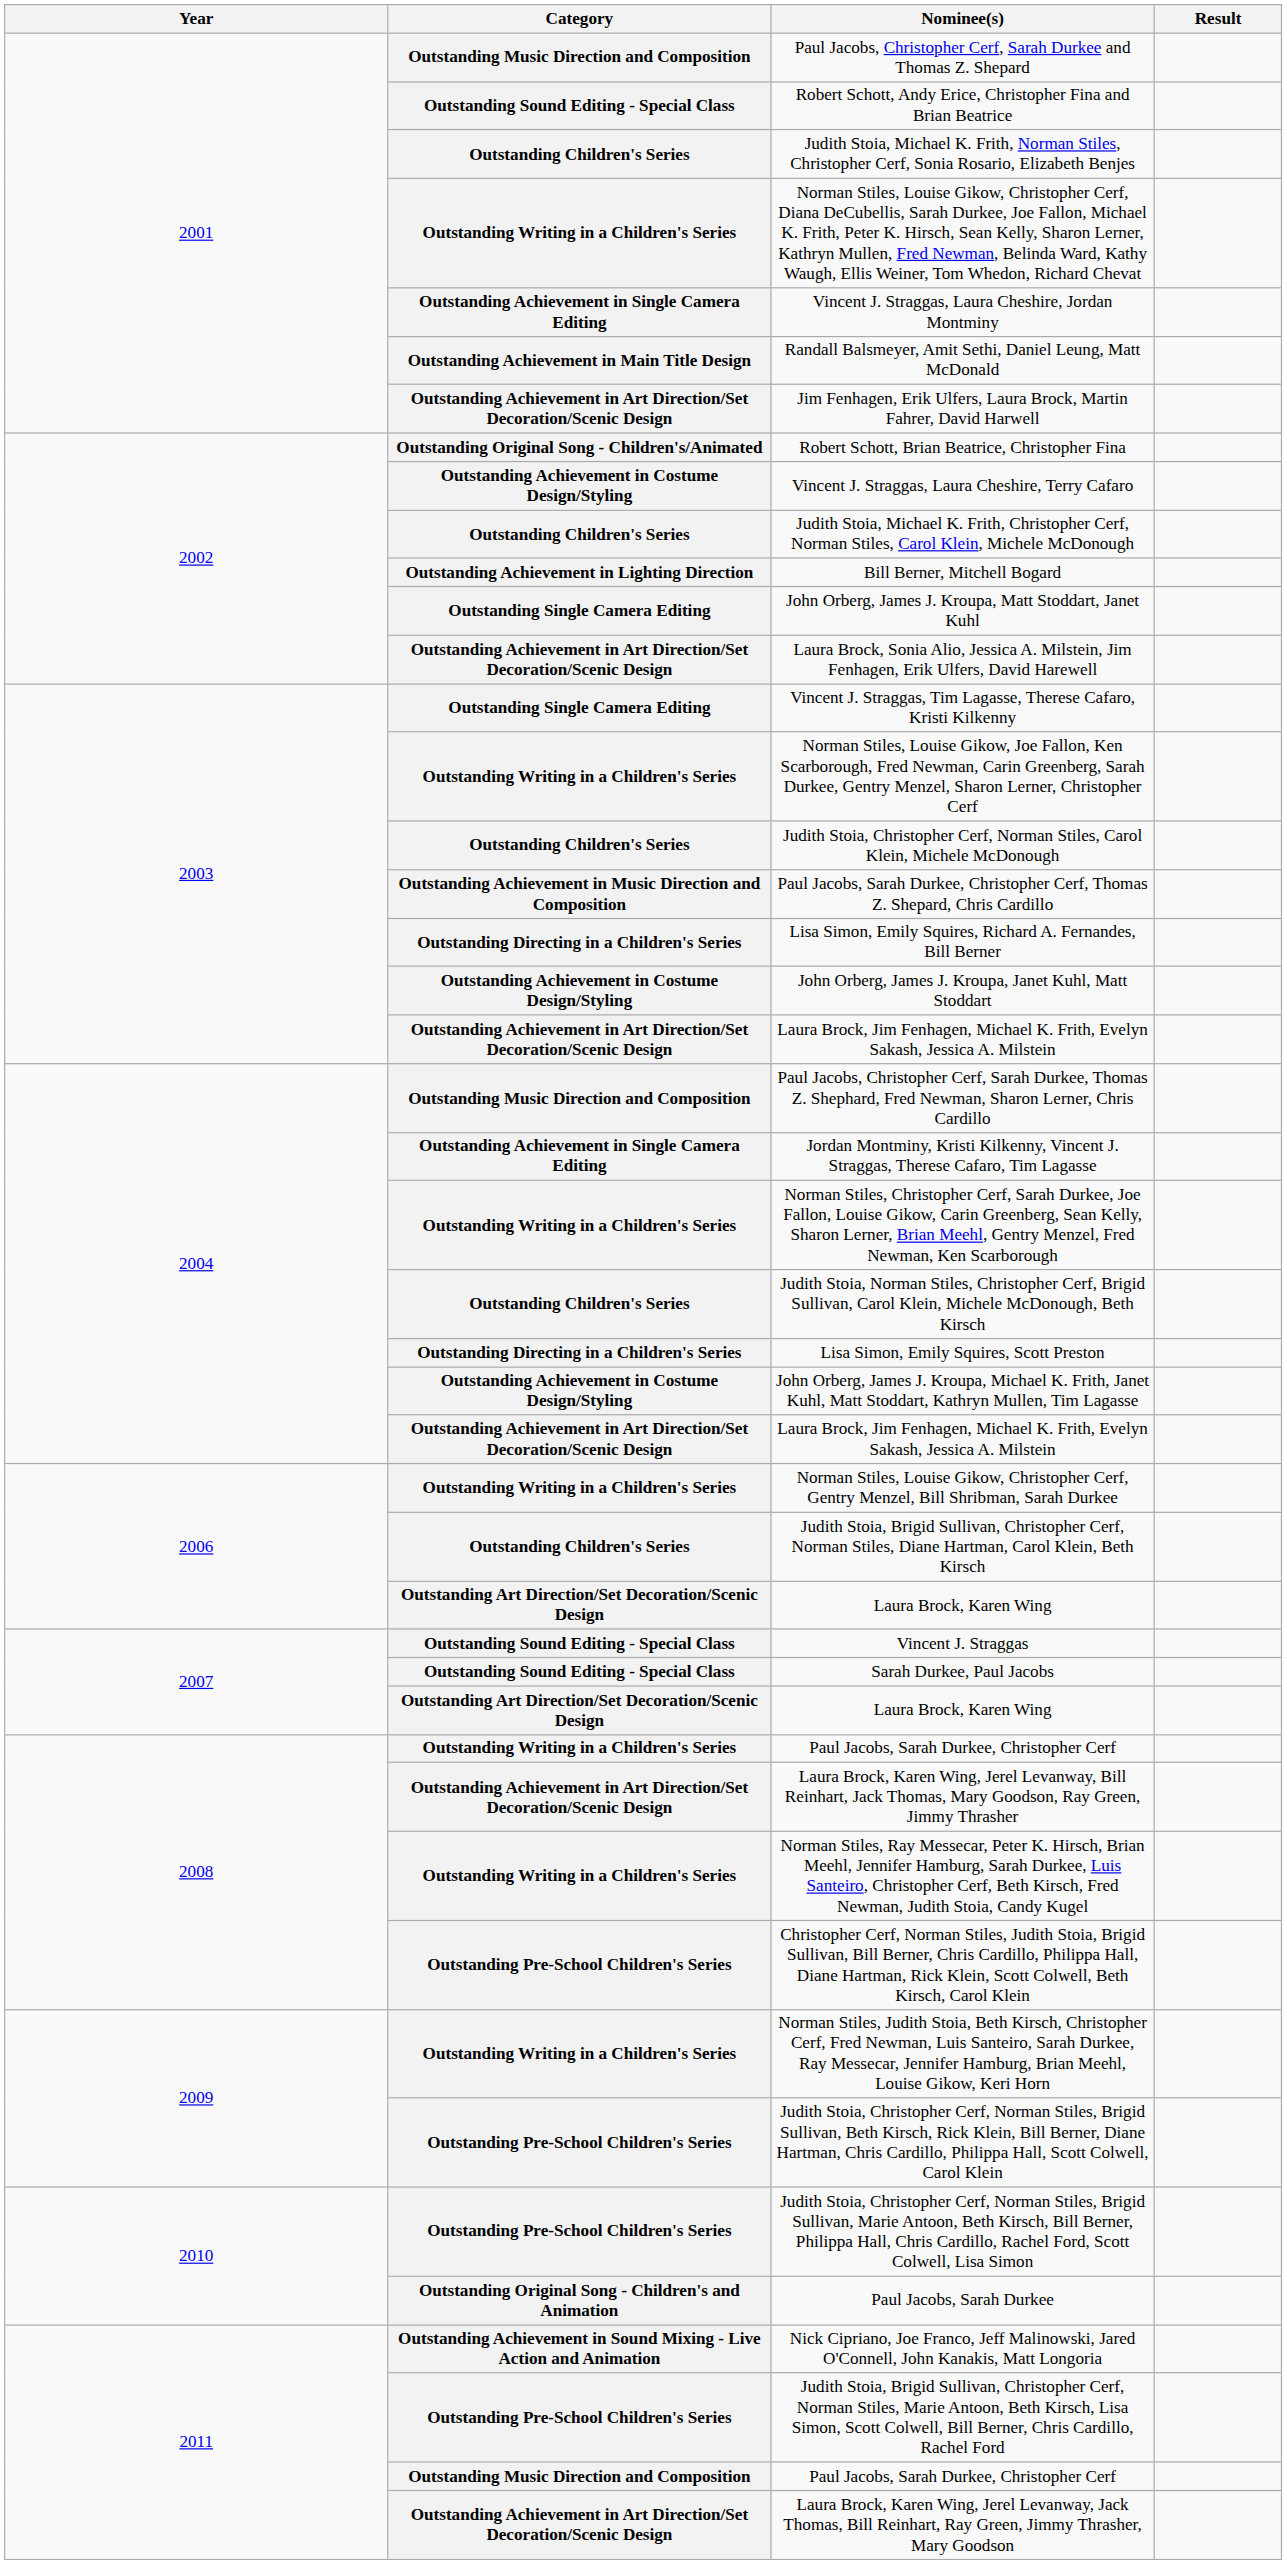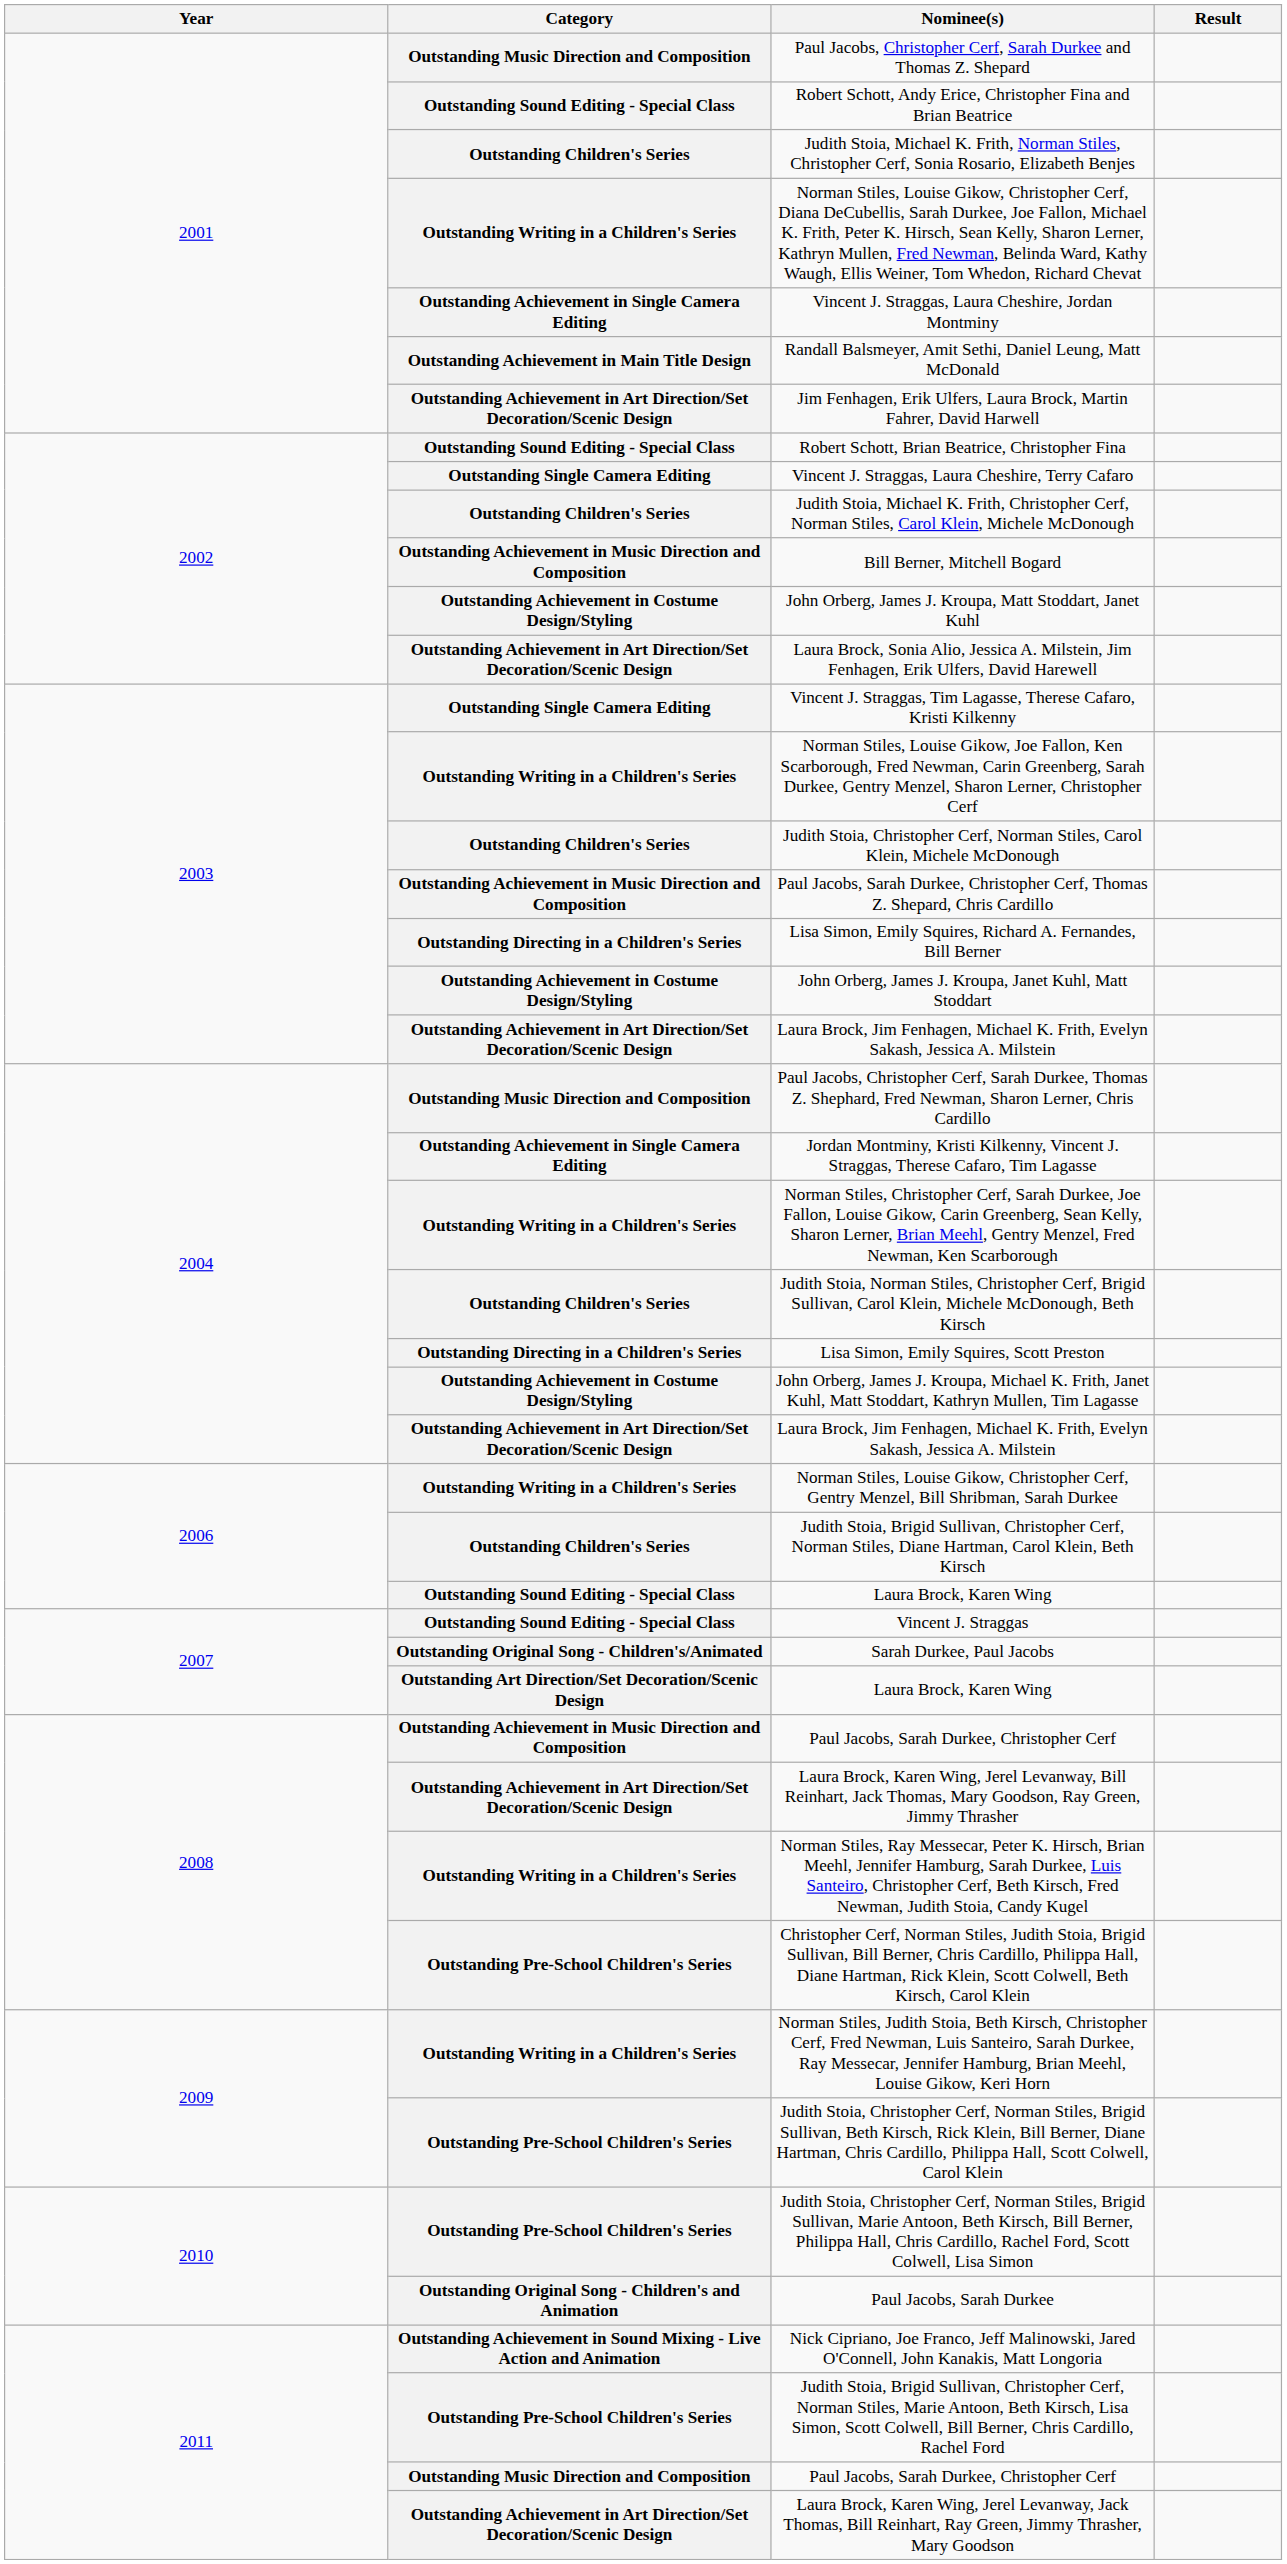(579, 447) Outstanding Original Song - Children's/Animated -> (579, 447) Outstanding Sound Editing - Special Class
(579, 485) Outstanding Achievement in Costume Design/Styling -> (579, 475) Outstanding Single Camera Editing
(579, 572) Outstanding Achievement in Lighting Direction -> (579, 562) Outstanding Achievement in Music Direction and Composition
(579, 611) Outstanding Single Camera Editing -> (579, 611) Outstanding Achievement in Costume Design/Styling
(579, 1605) Outstanding Art Direction/Set Decoration/Scenic Design -> (579, 1595) Outstanding Sound Editing - Special Class
(579, 1671) Outstanding Sound Editing - Special Class -> (579, 1651) Outstanding Original Song - Children's/Animated
(579, 1748) Outstanding Writing in a Children's Series -> (579, 1738) Outstanding Achievement in Music Direction and Composition
